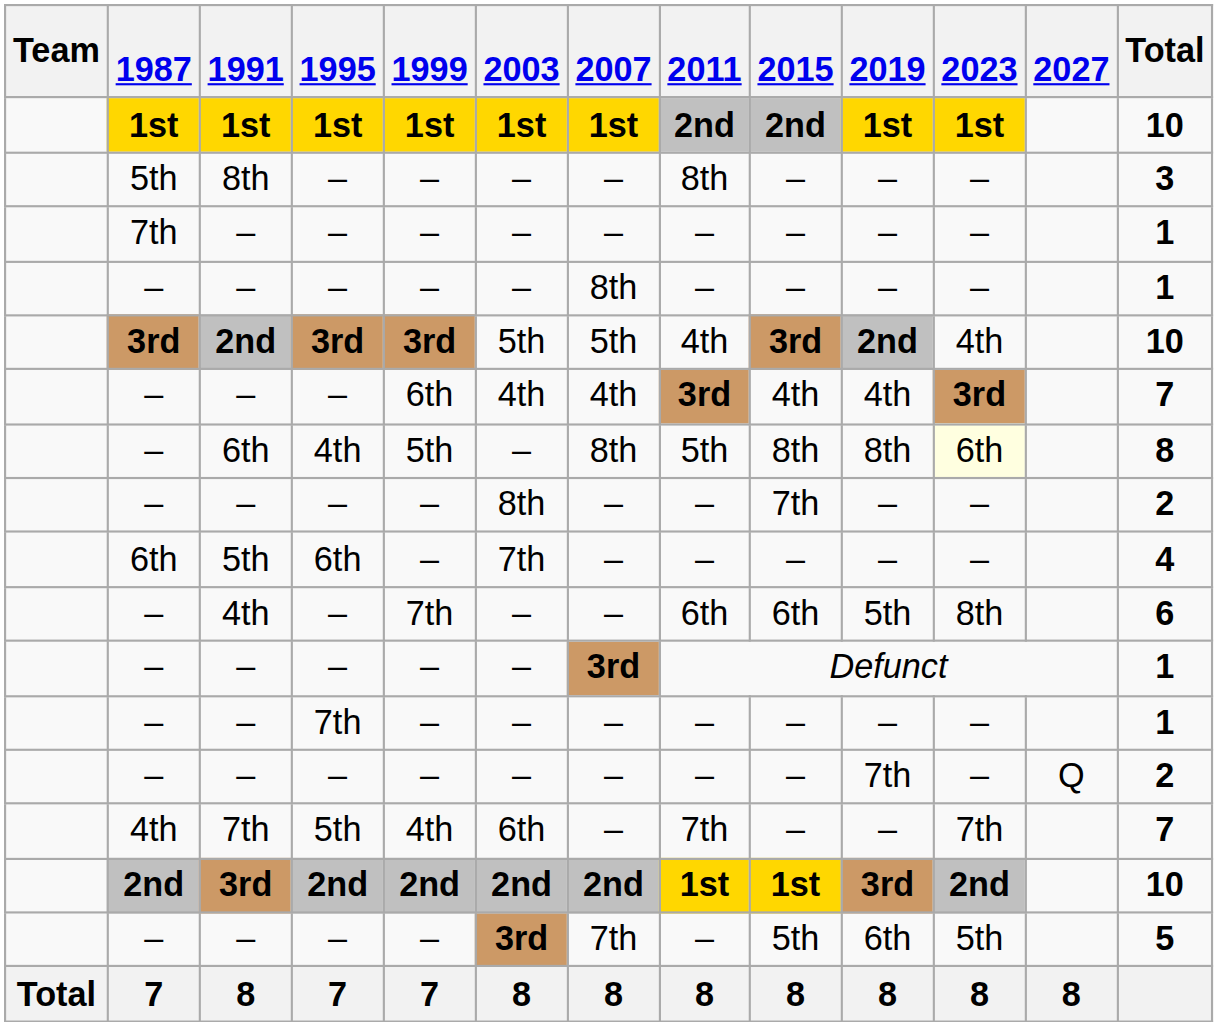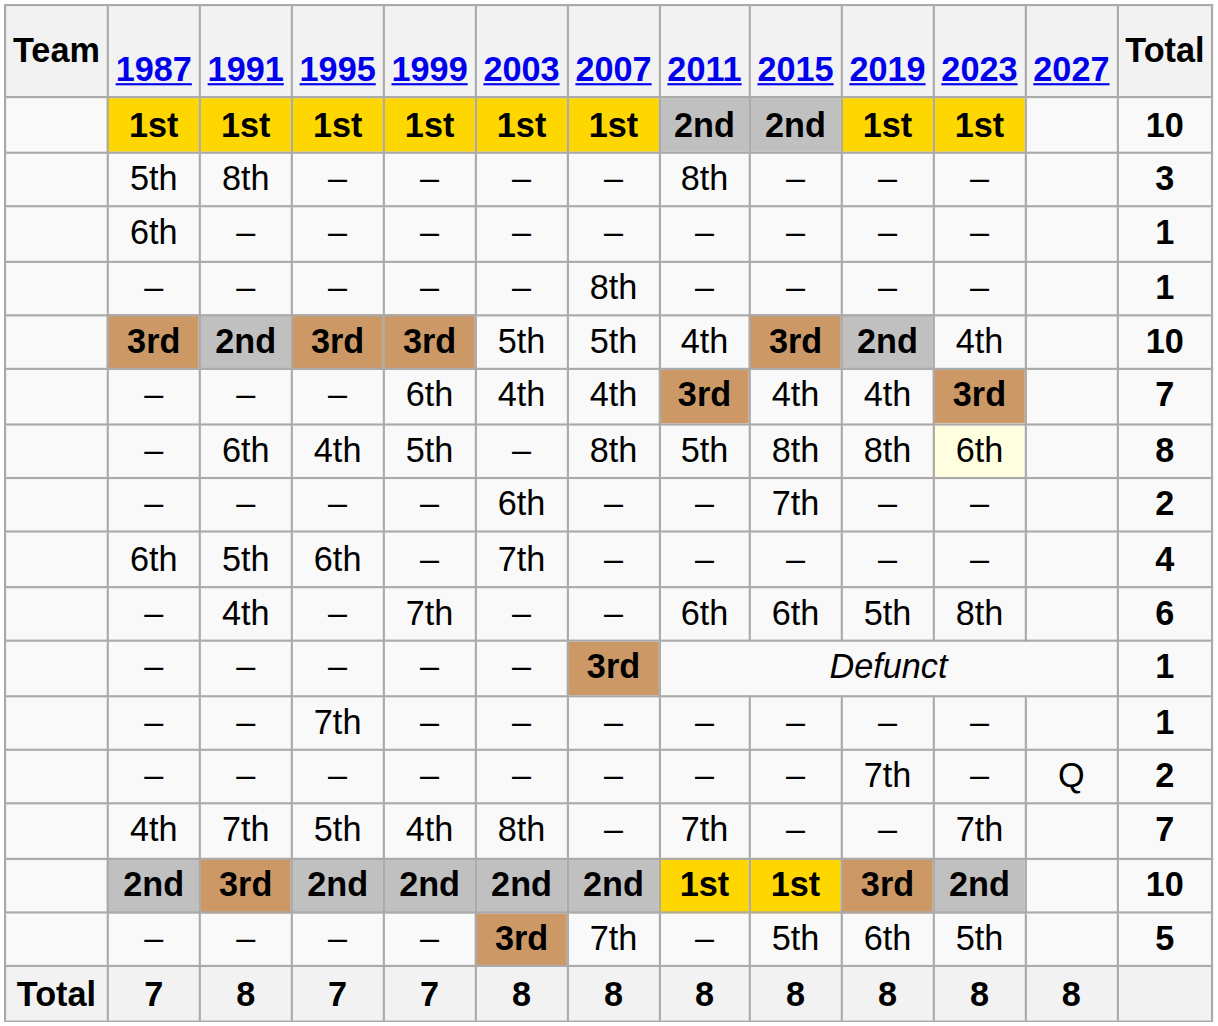(154, 233) 7th -> (154, 233) 6th
(522, 504) 8th -> (522, 504) 6th
(522, 830) 6th -> (522, 830) 8th
